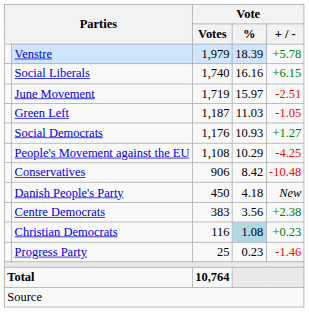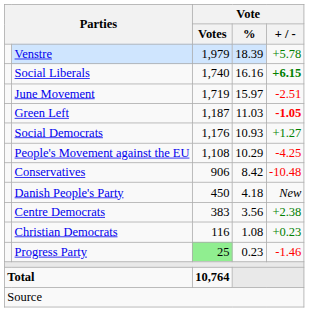(287, 73) normal -> (287, 73) bold
(288, 113) normal -> (288, 113) bold
(252, 232) lightblue background -> (252, 232) no background
(223, 251) no background -> (223, 251) lightgreen background
